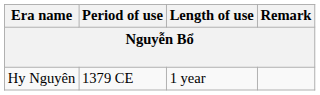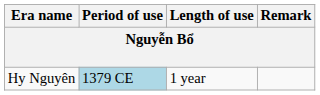(108, 78) no background -> (108, 78) lightblue background
